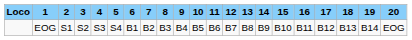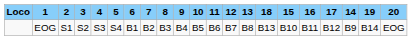columns swapped: (264, 12) <-> (348, 12)
